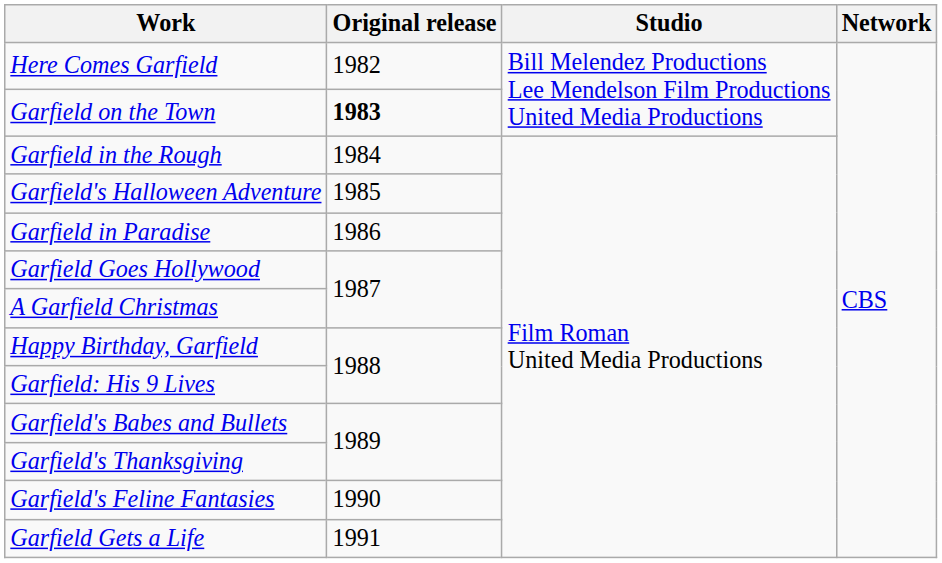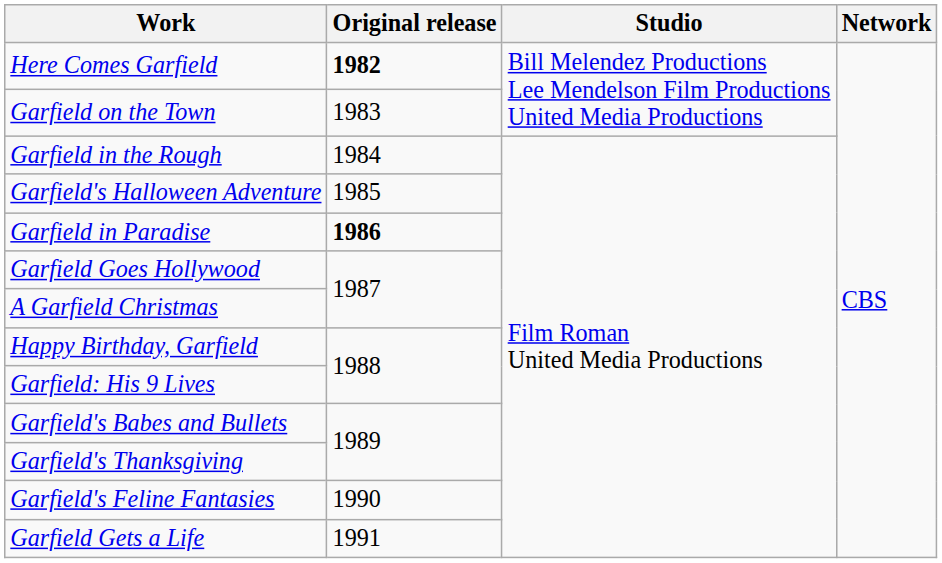(357, 65) normal -> (357, 65) bold
(357, 112) bold -> (357, 112) normal
(357, 231) normal -> (357, 231) bold
